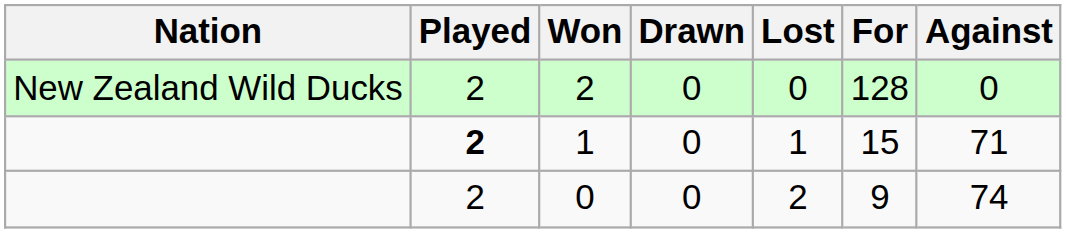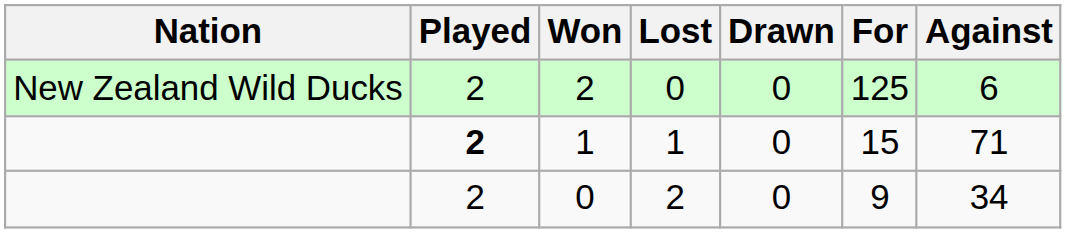columns swapped: (692, 32) <-> (798, 32)
(880, 87) 128 -> (880, 87) 125
(989, 87) 0 -> (989, 87) 6
(989, 198) 74 -> (989, 198) 34
